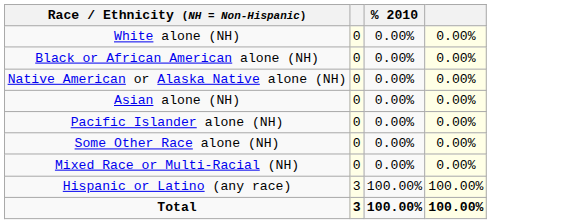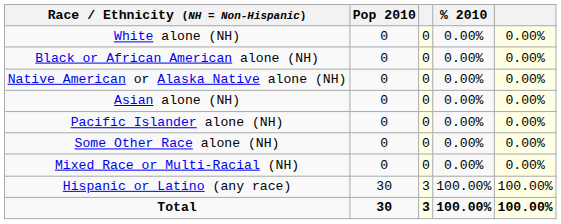+ column: (384, 15)
